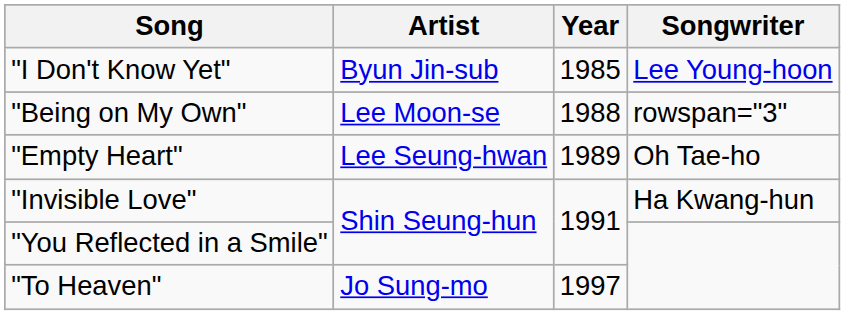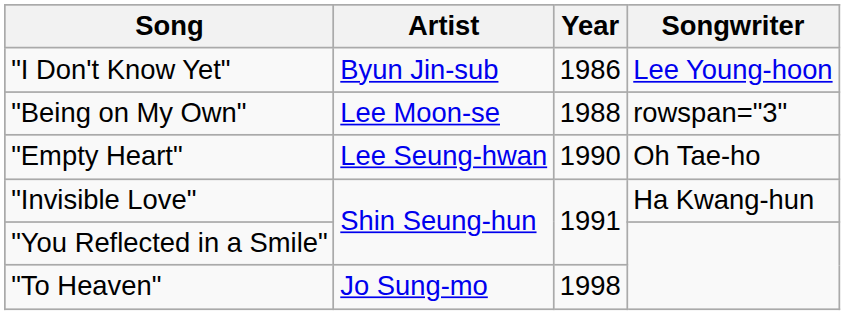(590, 69) 1985 -> (590, 69) 1986
(590, 156) 1989 -> (590, 156) 1990
(590, 286) 1997 -> (590, 286) 1998
